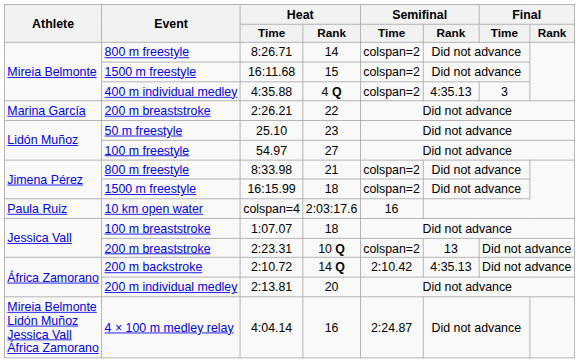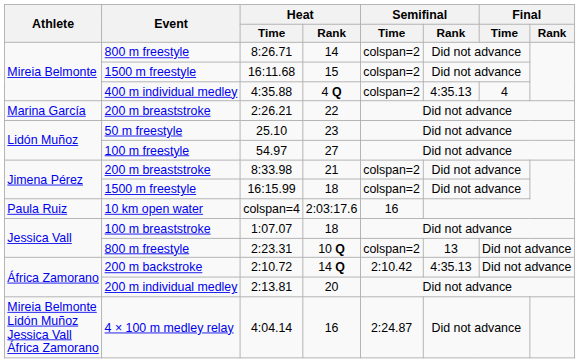(504, 92) 3 -> (504, 92) 4
(147, 170) 800 m freestyle -> (158, 170) 200 m breaststroke
(158, 248) 200 m breaststroke -> (147, 248) 800 m freestyle
